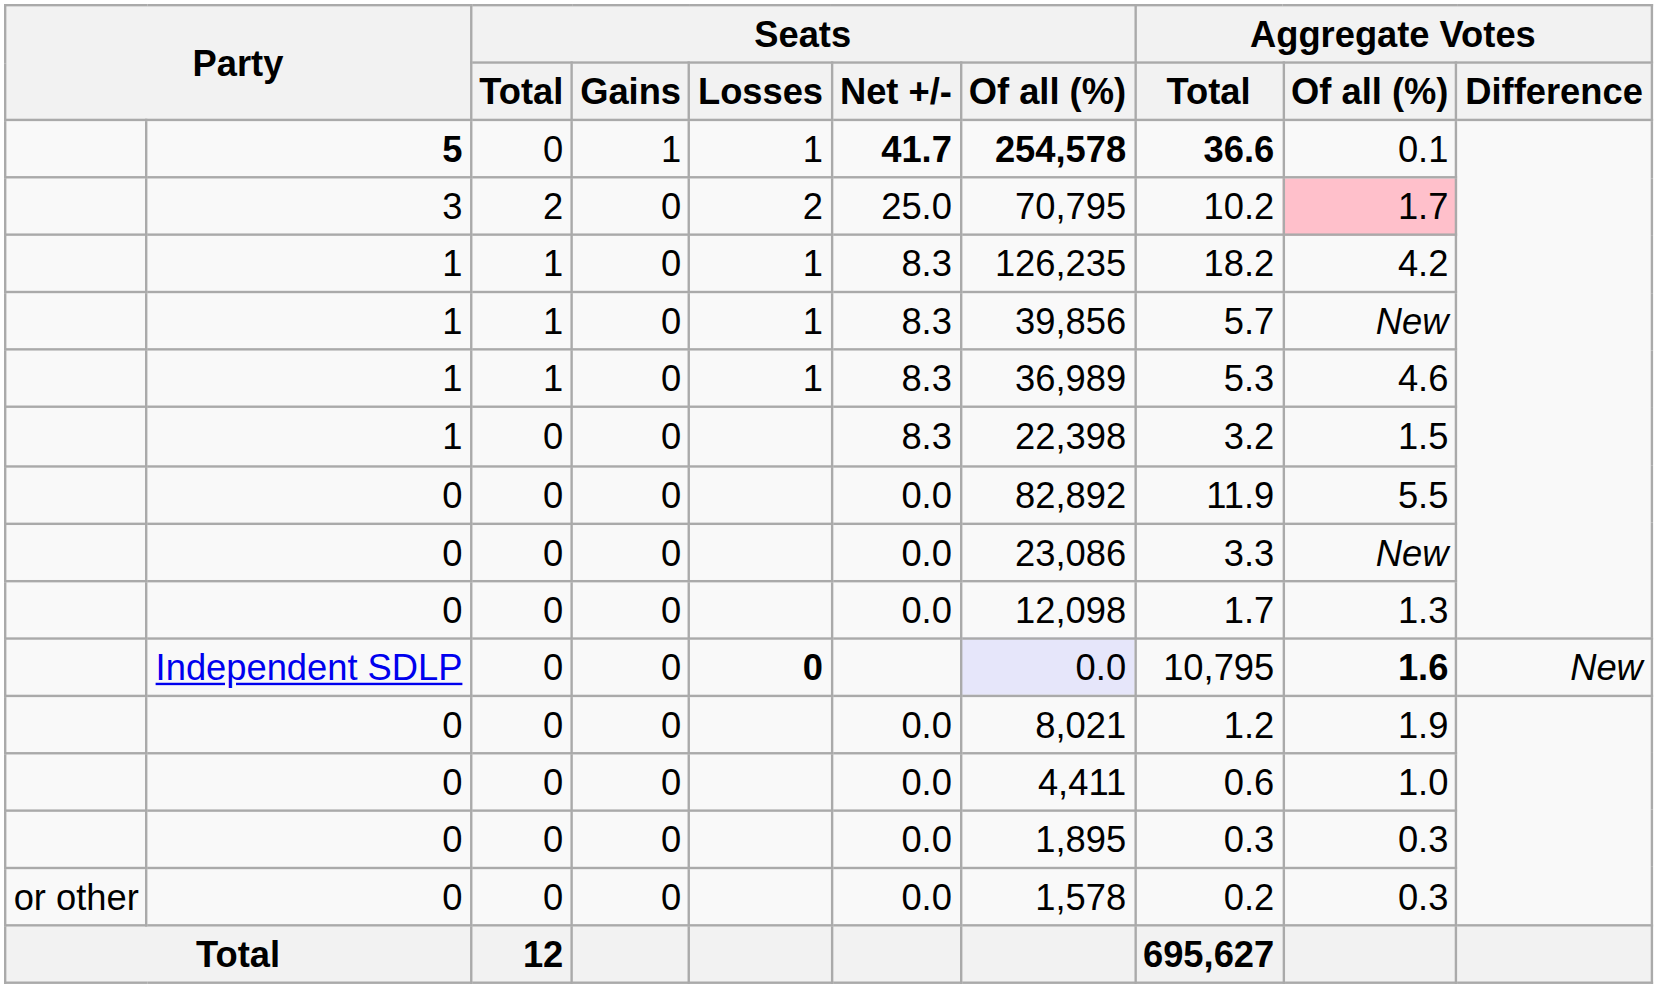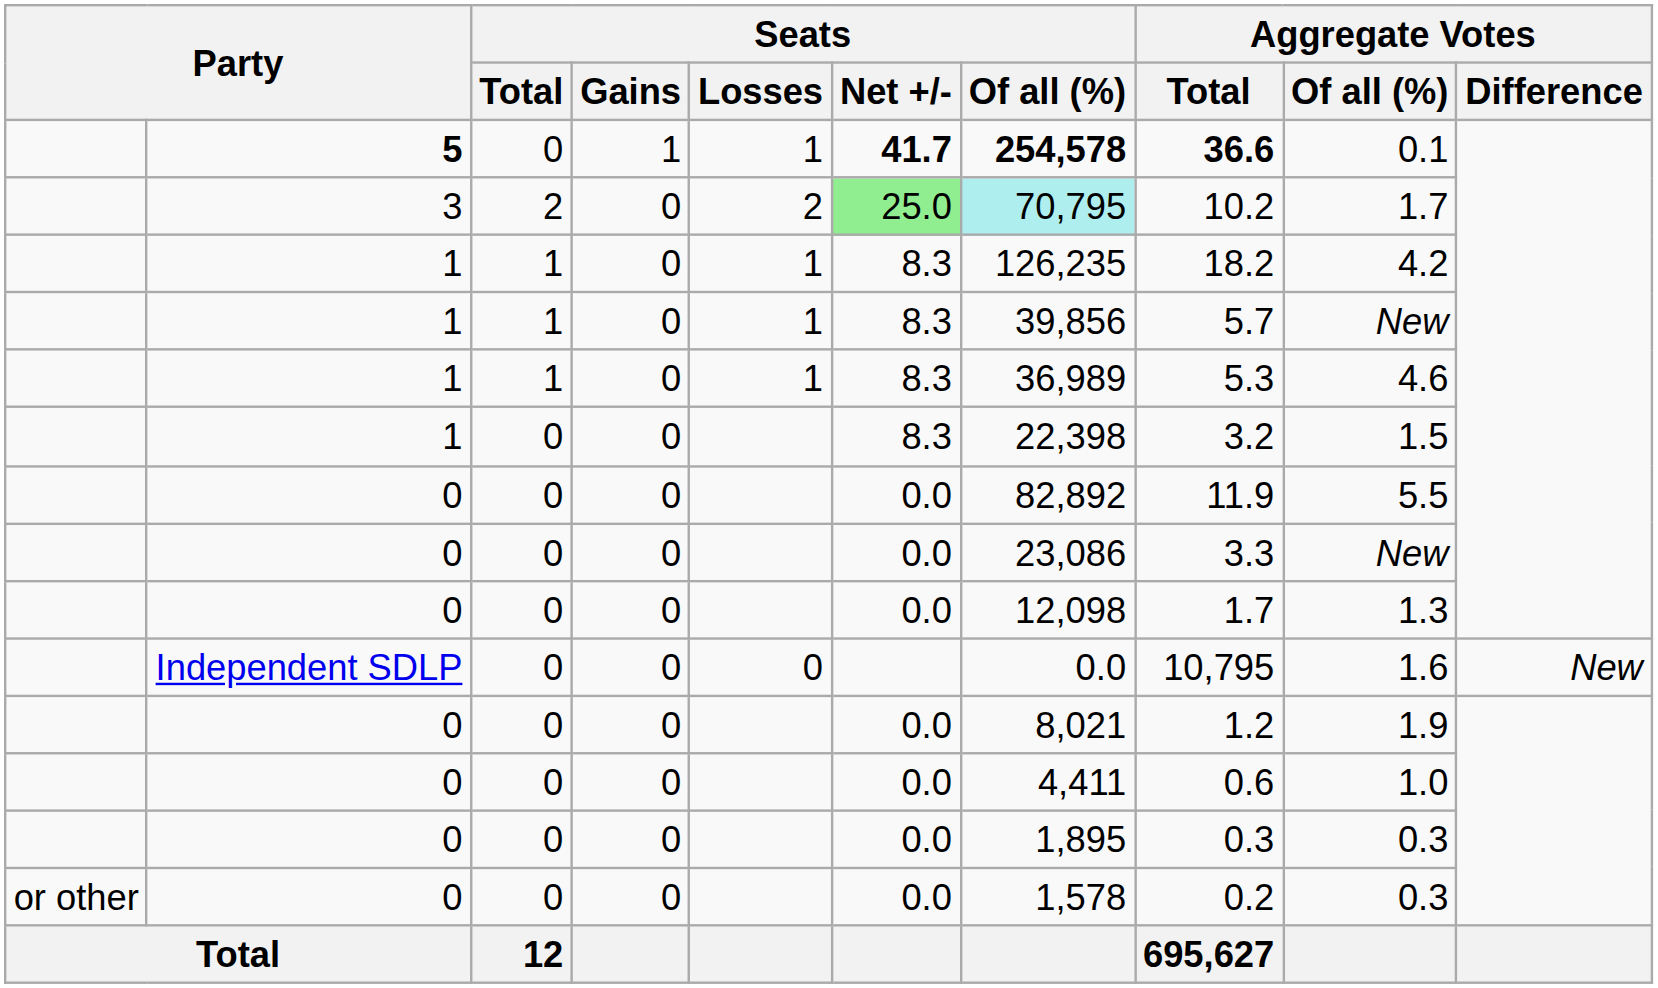(917, 207) no background -> (917, 207) lightgreen background
(1071, 207) no background -> (1071, 207) paleturquoise background
(1423, 207) pink background -> (1423, 207) no background
(813, 667) bold -> (813, 667) normal
(1101, 667) lavender background -> (1101, 667) no background
(1423, 667) bold -> (1423, 667) normal
